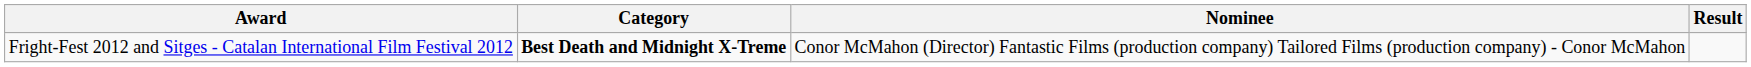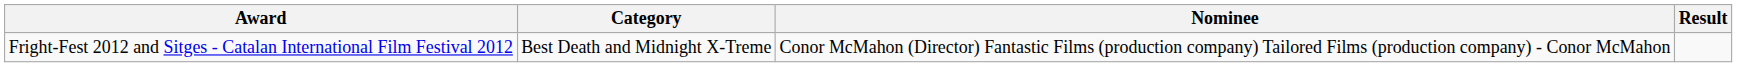(654, 47) bold -> (646, 47) normal
